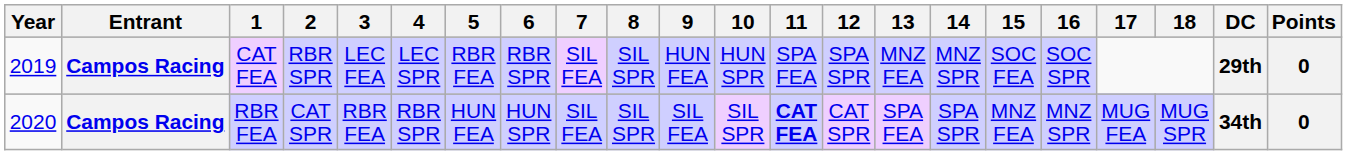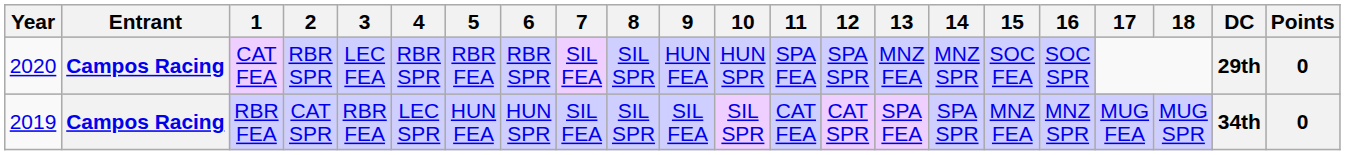(33, 65) 2019 -> (33, 65) 2020
(419, 65) LEC SPR -> (419, 65) RBR SPR
(33, 122) 2020 -> (33, 122) 2019
(419, 122) RBR SPR -> (419, 122) LEC SPR
(796, 122) bold -> (796, 122) normal
